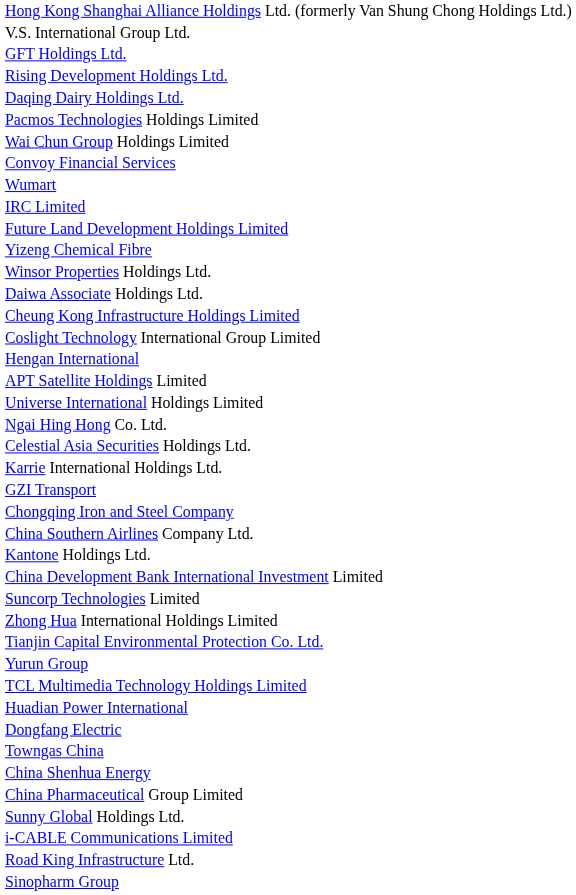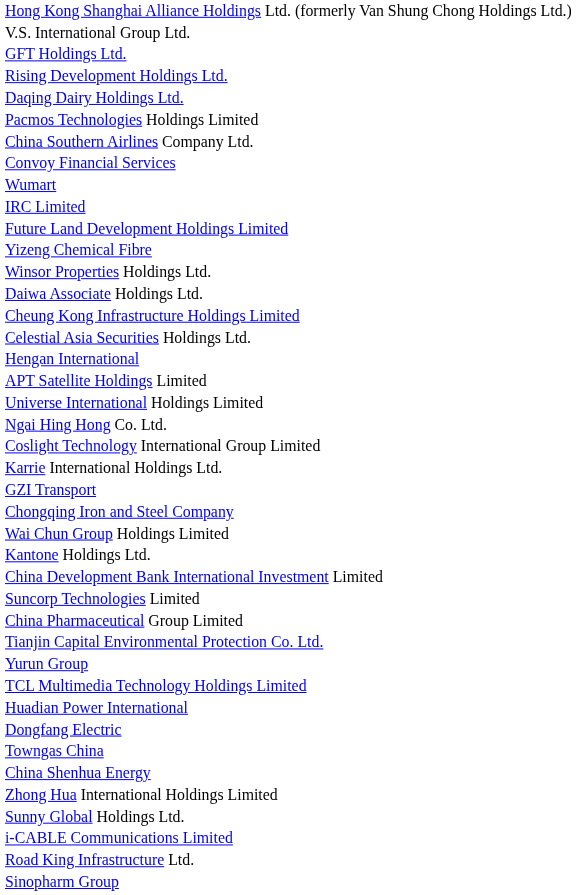(117, 141) Wai Chun Group Holdings Limited -> (129, 141) China Southern Airlines Company Ltd.
(163, 337) Coslight Technology International Group Limited -> (128, 337) Celestial Asia Securities Holdings Ltd.
(128, 446) Celestial Asia Securities Holdings Ltd. -> (163, 446) Coslight Technology International Group Limited
(129, 533) China Southern Airlines Company Ltd. -> (117, 533) Wai Chun Group Holdings Limited
(141, 620) Zhong Hua International Holdings Limited -> (124, 620) China Pharmaceutical Group Limited
(124, 794) China Pharmaceutical Group Limited -> (141, 794) Zhong Hua International Holdings Limited
